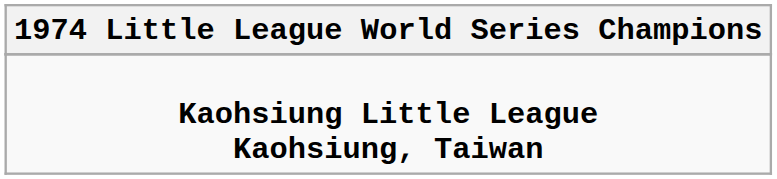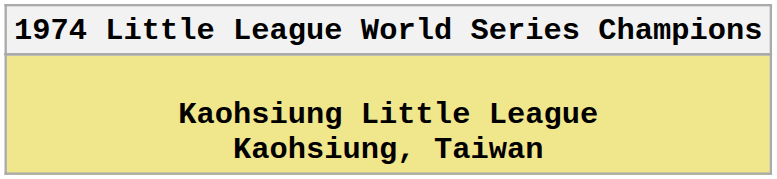(388, 132) no background -> (388, 132) khaki background
